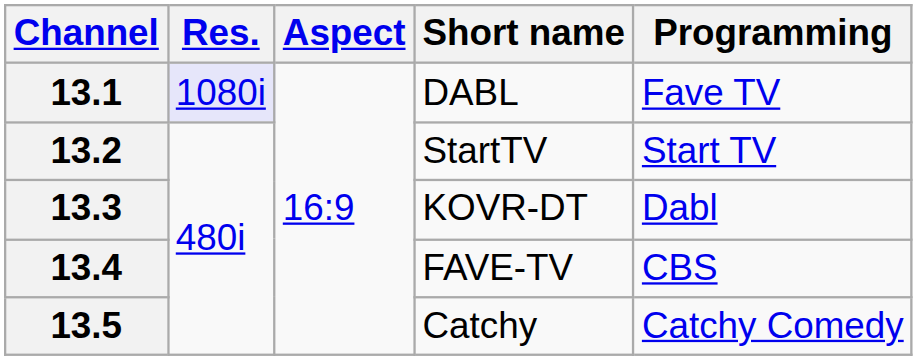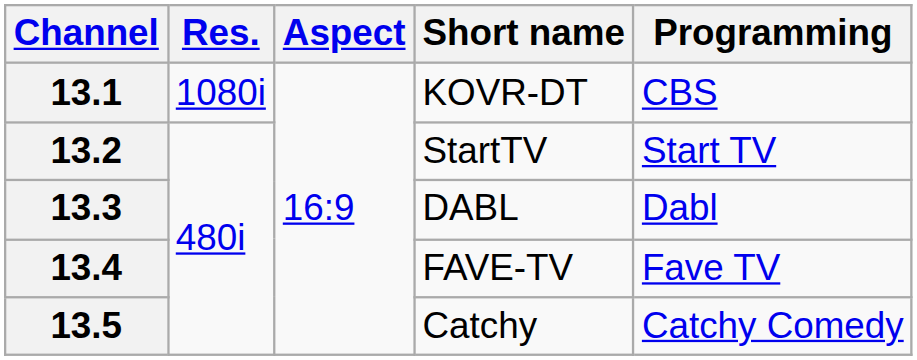(221, 92) lavender background -> (221, 92) no background
(471, 92) DABL -> (505, 92) KOVR-DT
(711, 92) Fave TV -> (680, 92) CBS
(505, 208) KOVR-DT -> (471, 208) DABL
(680, 267) CBS -> (711, 267) Fave TV
